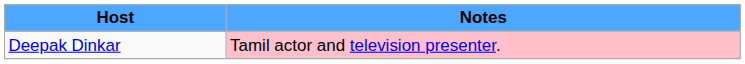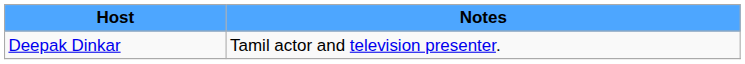(365, 44) pink background -> (365, 44) no background
